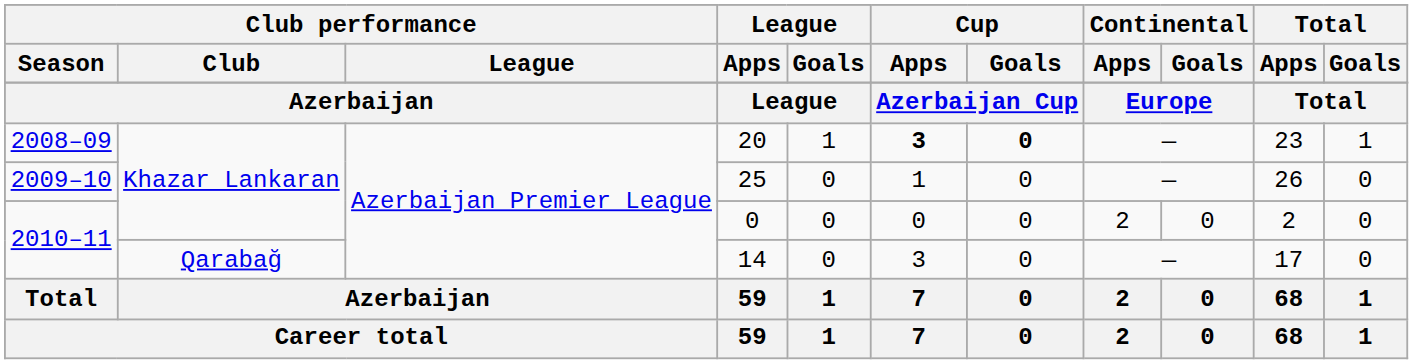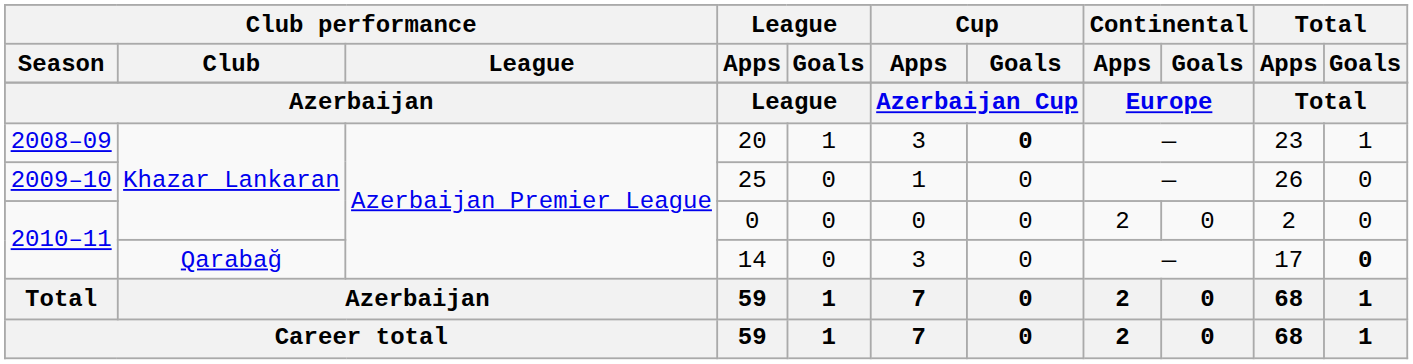(919, 142) bold -> (919, 142) normal
(1365, 260) normal -> (1365, 260) bold
